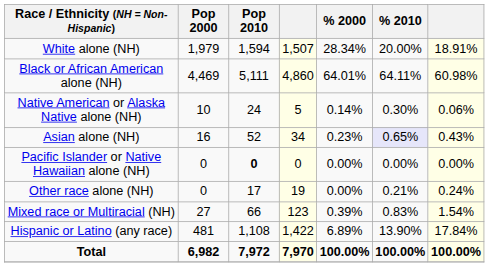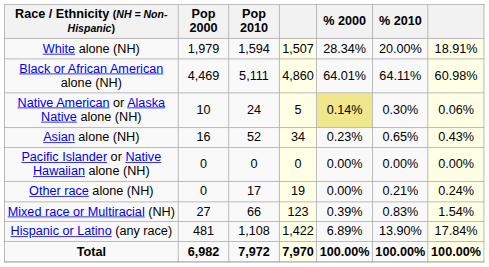(345, 110) no background -> (345, 110) khaki background
(400, 137) lavender background -> (400, 137) no background
(254, 164) bold -> (254, 164) normal
